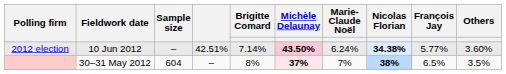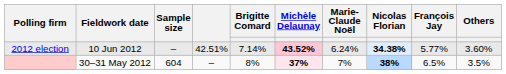(299, 49) 43.50% -> (299, 49) 43.52%
